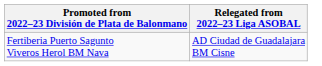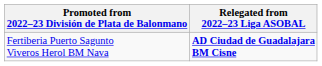(249, 46) normal -> (253, 46) bold
